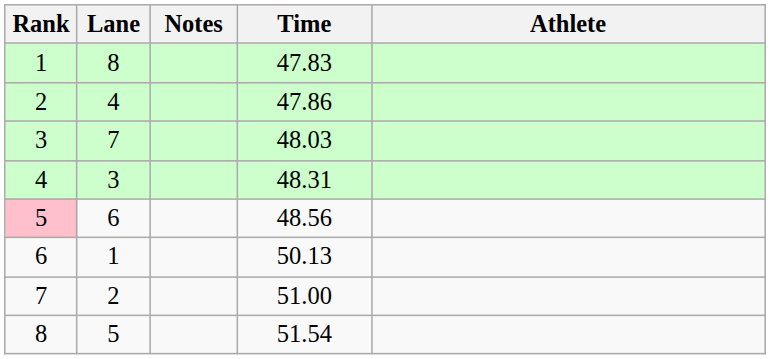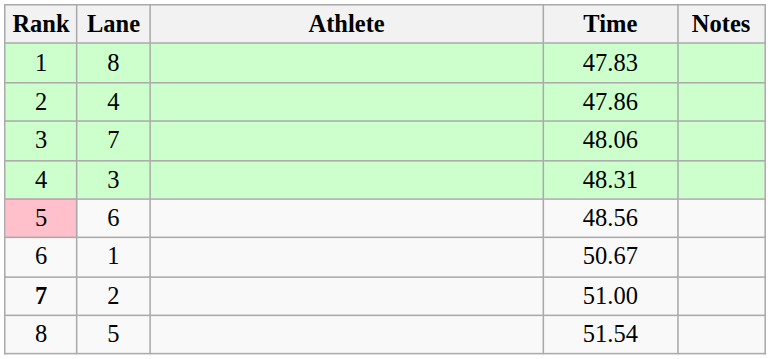columns swapped: (568, 23) <-> (194, 23)
(304, 140) 48.03 -> (610, 140) 48.06
(304, 256) 50.13 -> (610, 256) 50.67
(41, 295) normal -> (41, 295) bold
